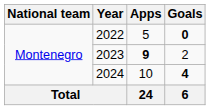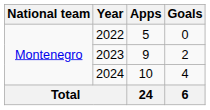(185, 34) bold -> (185, 34) normal
(146, 54) bold -> (146, 54) normal
(185, 74) bold -> (185, 74) normal
